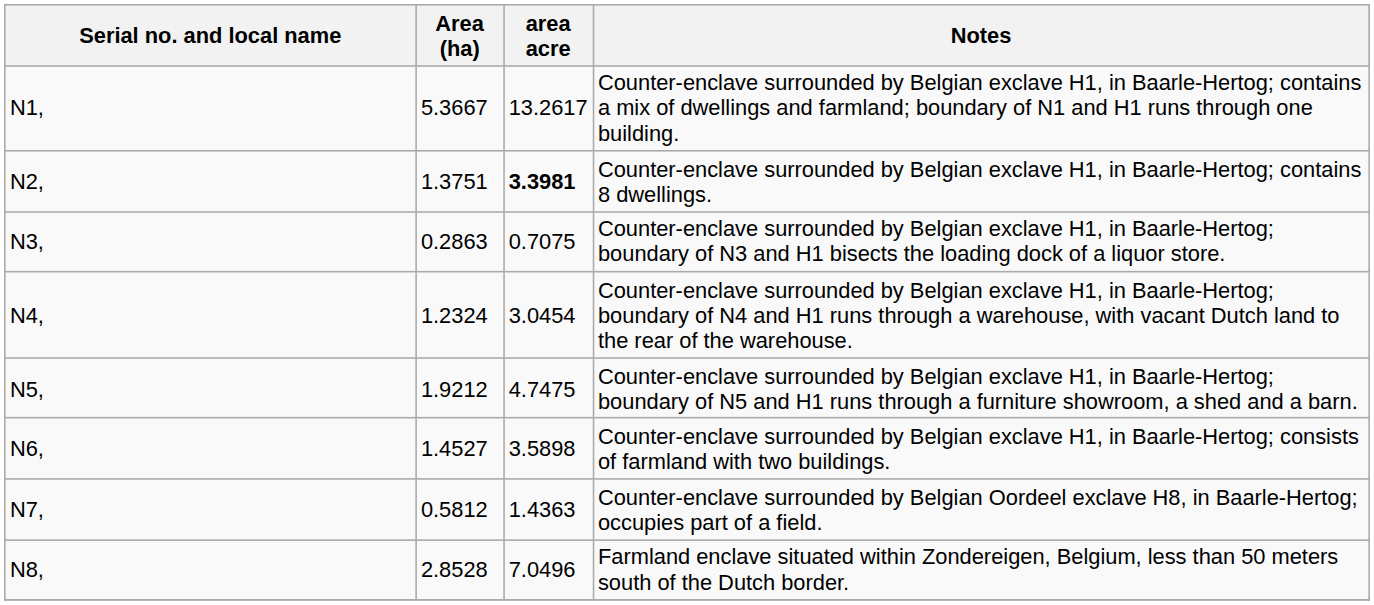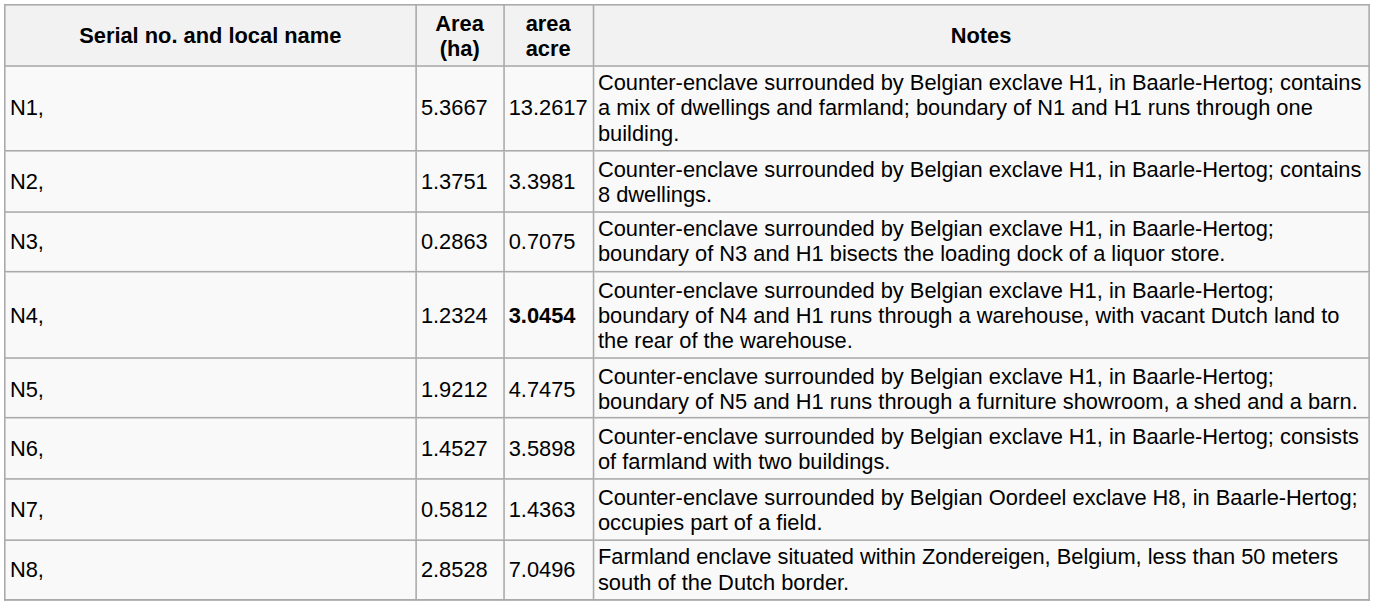(542, 181) bold -> (542, 181) normal
(542, 315) normal -> (542, 315) bold
